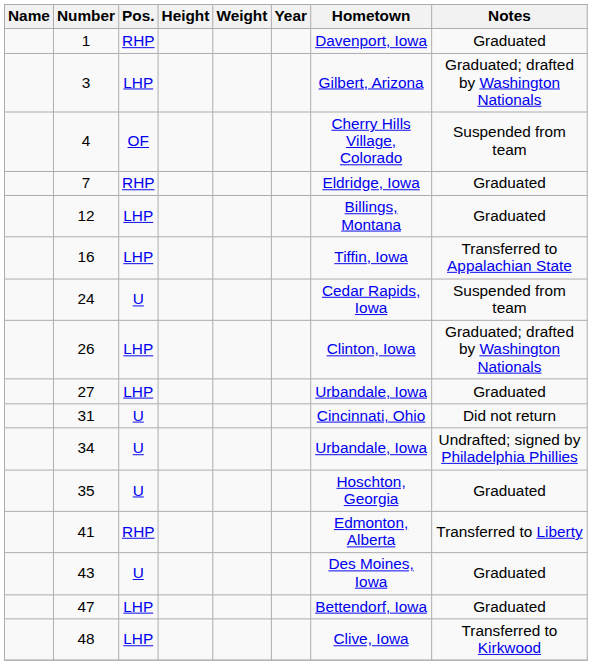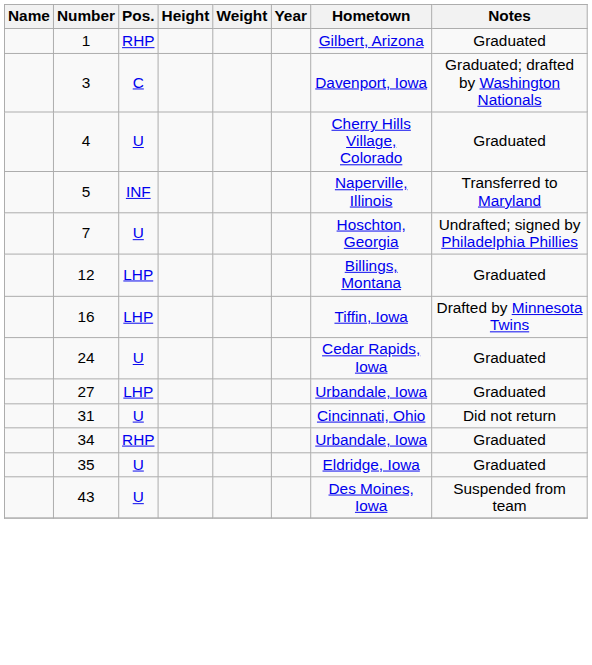(371, 41) Davenport, Iowa -> (371, 41) Gilbert, Arizona
(138, 82) LHP -> (138, 82) C
(371, 82) Gilbert, Arizona -> (371, 82) Davenport, Iowa
(138, 141) OF -> (138, 141) U
(509, 141) Suspended from team -> (510, 141) Graduated
+ row: (86, 191)
(138, 183) RHP -> (138, 233) U
(371, 183) Eldridge, Iowa -> (371, 233) Hoschton, Georgia
(509, 183) Graduated -> (510, 233) Undrafted; signed by Philadelphia Phillies
(509, 257) Transferred to Appalachian State -> (510, 316) Drafted by Minnesota Twins
(509, 299) Suspended from team -> (510, 358) Graduated
- row: (86, 349)
(138, 448) U -> (138, 440) RHP
(509, 448) Undrafted; signed by Philadelphia Phillies -> (510, 440) Graduated
(371, 490) Hoschton, Georgia -> (371, 464) Eldridge, Iowa
- row: (86, 532)
(509, 573) Graduated -> (510, 497) Suspended from team
- row: (86, 606)
- row: (86, 639)
